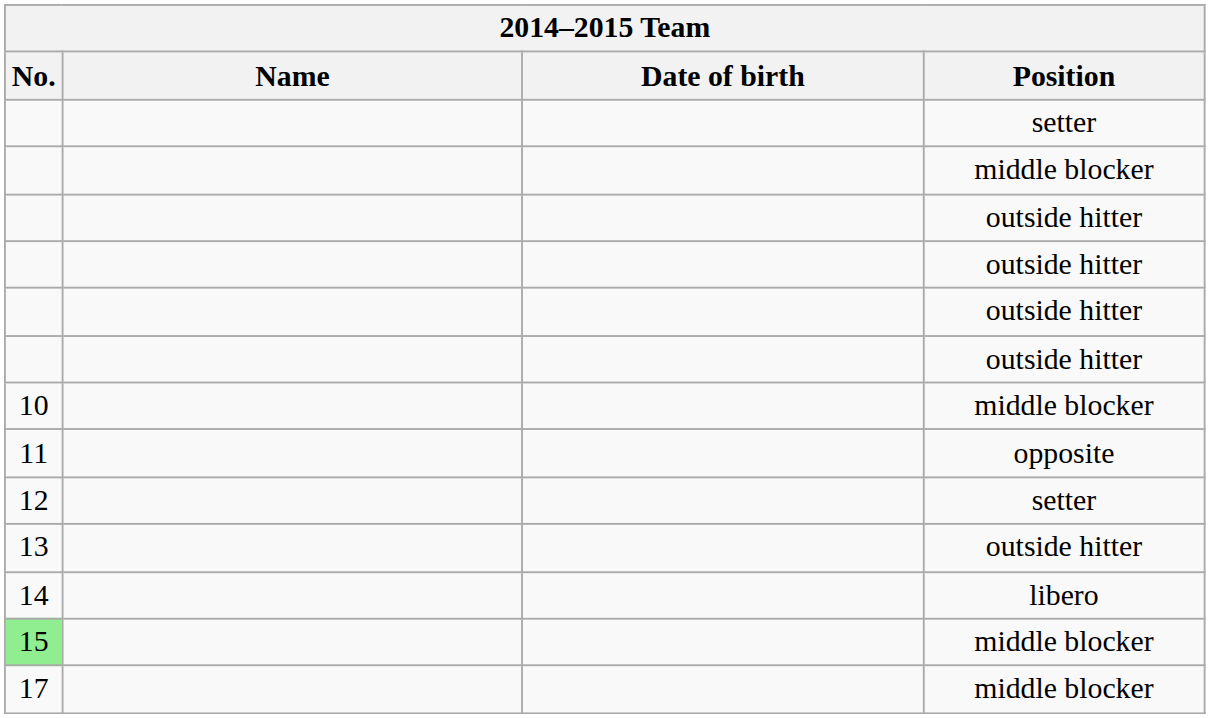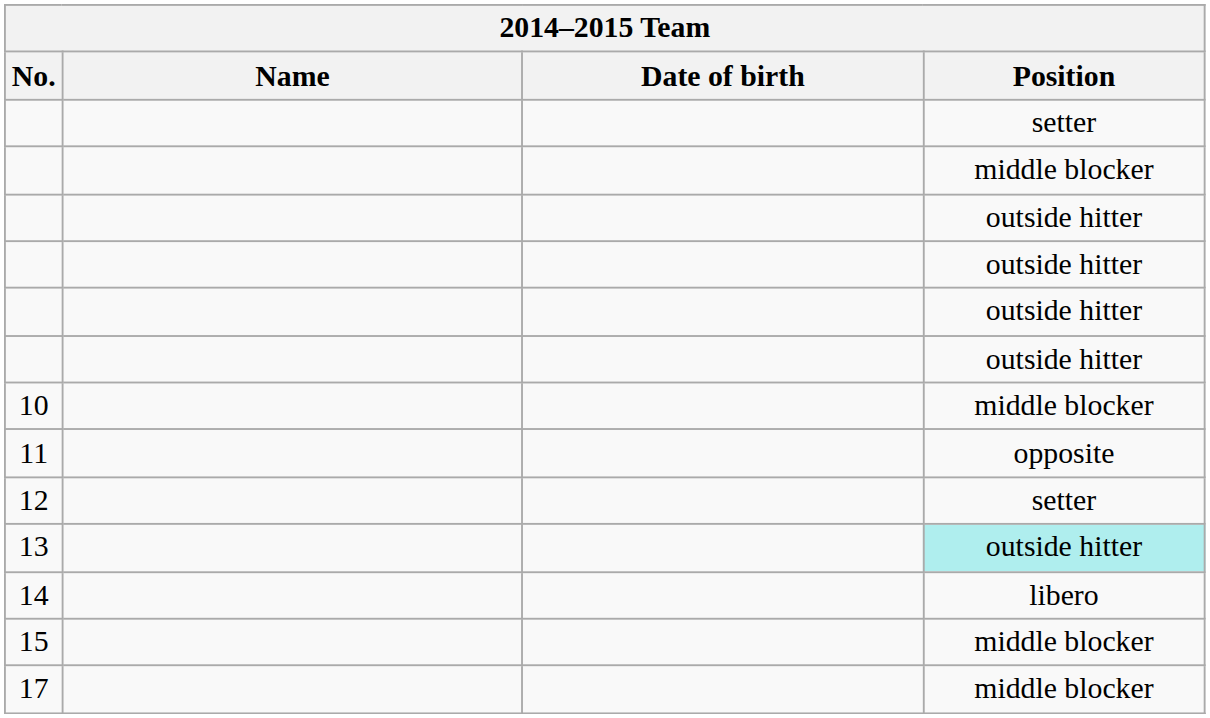(1064, 547) no background -> (1064, 547) paleturquoise background
(34, 641) lightgreen background -> (34, 641) no background
